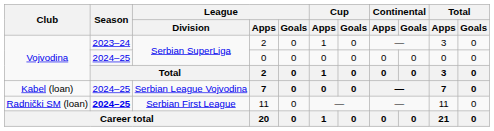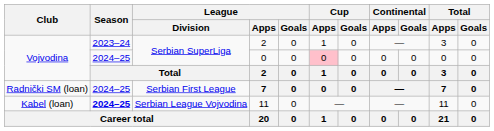(324, 58) no background -> (324, 58) pink background
(47, 89) Kabel (loan) -> (47, 89) Radnički SM (loan)
(191, 89) Serbian League Vojvodina -> (191, 89) Serbian First League
(47, 104) Radnički SM (loan) -> (47, 104) Kabel (loan)
(191, 104) Serbian First League -> (191, 104) Serbian League Vojvodina
